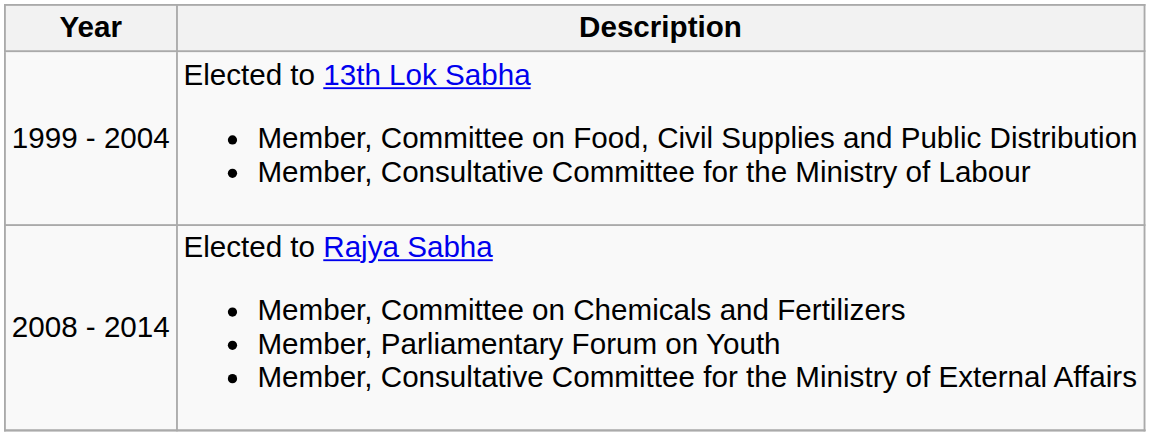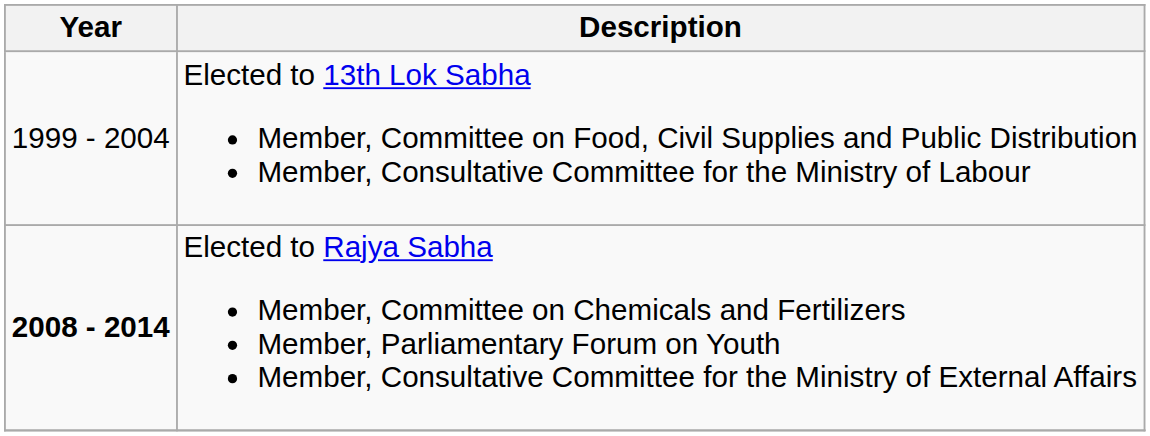(91, 327) normal -> (91, 327) bold
